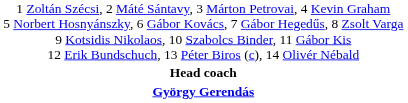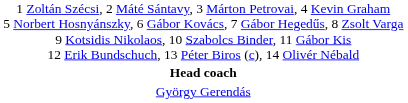(203, 91) bold -> (203, 91) normal
